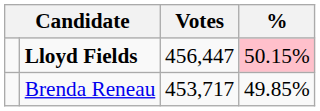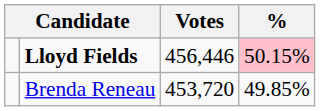(200, 55) 456,447 -> (200, 55) 456,446
(200, 88) 453,717 -> (200, 88) 453,720
